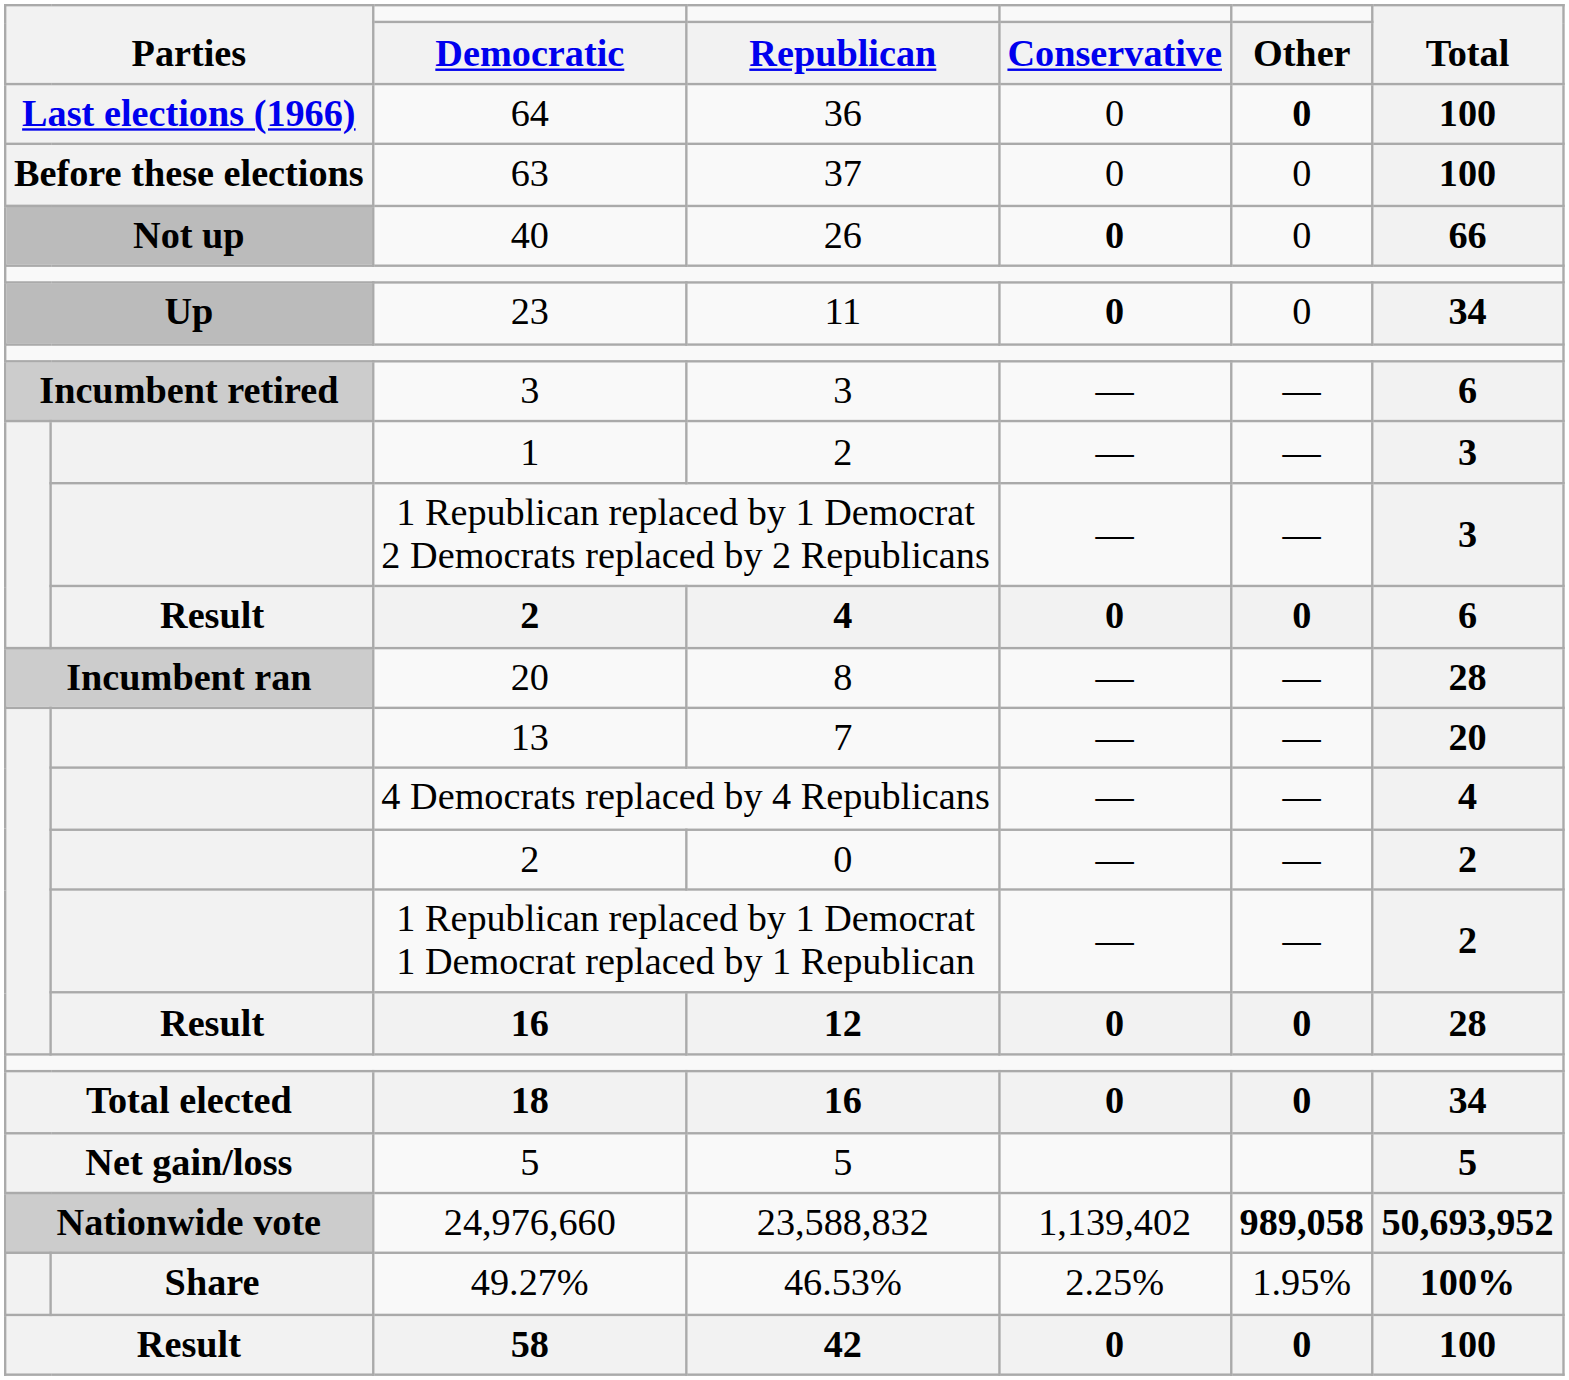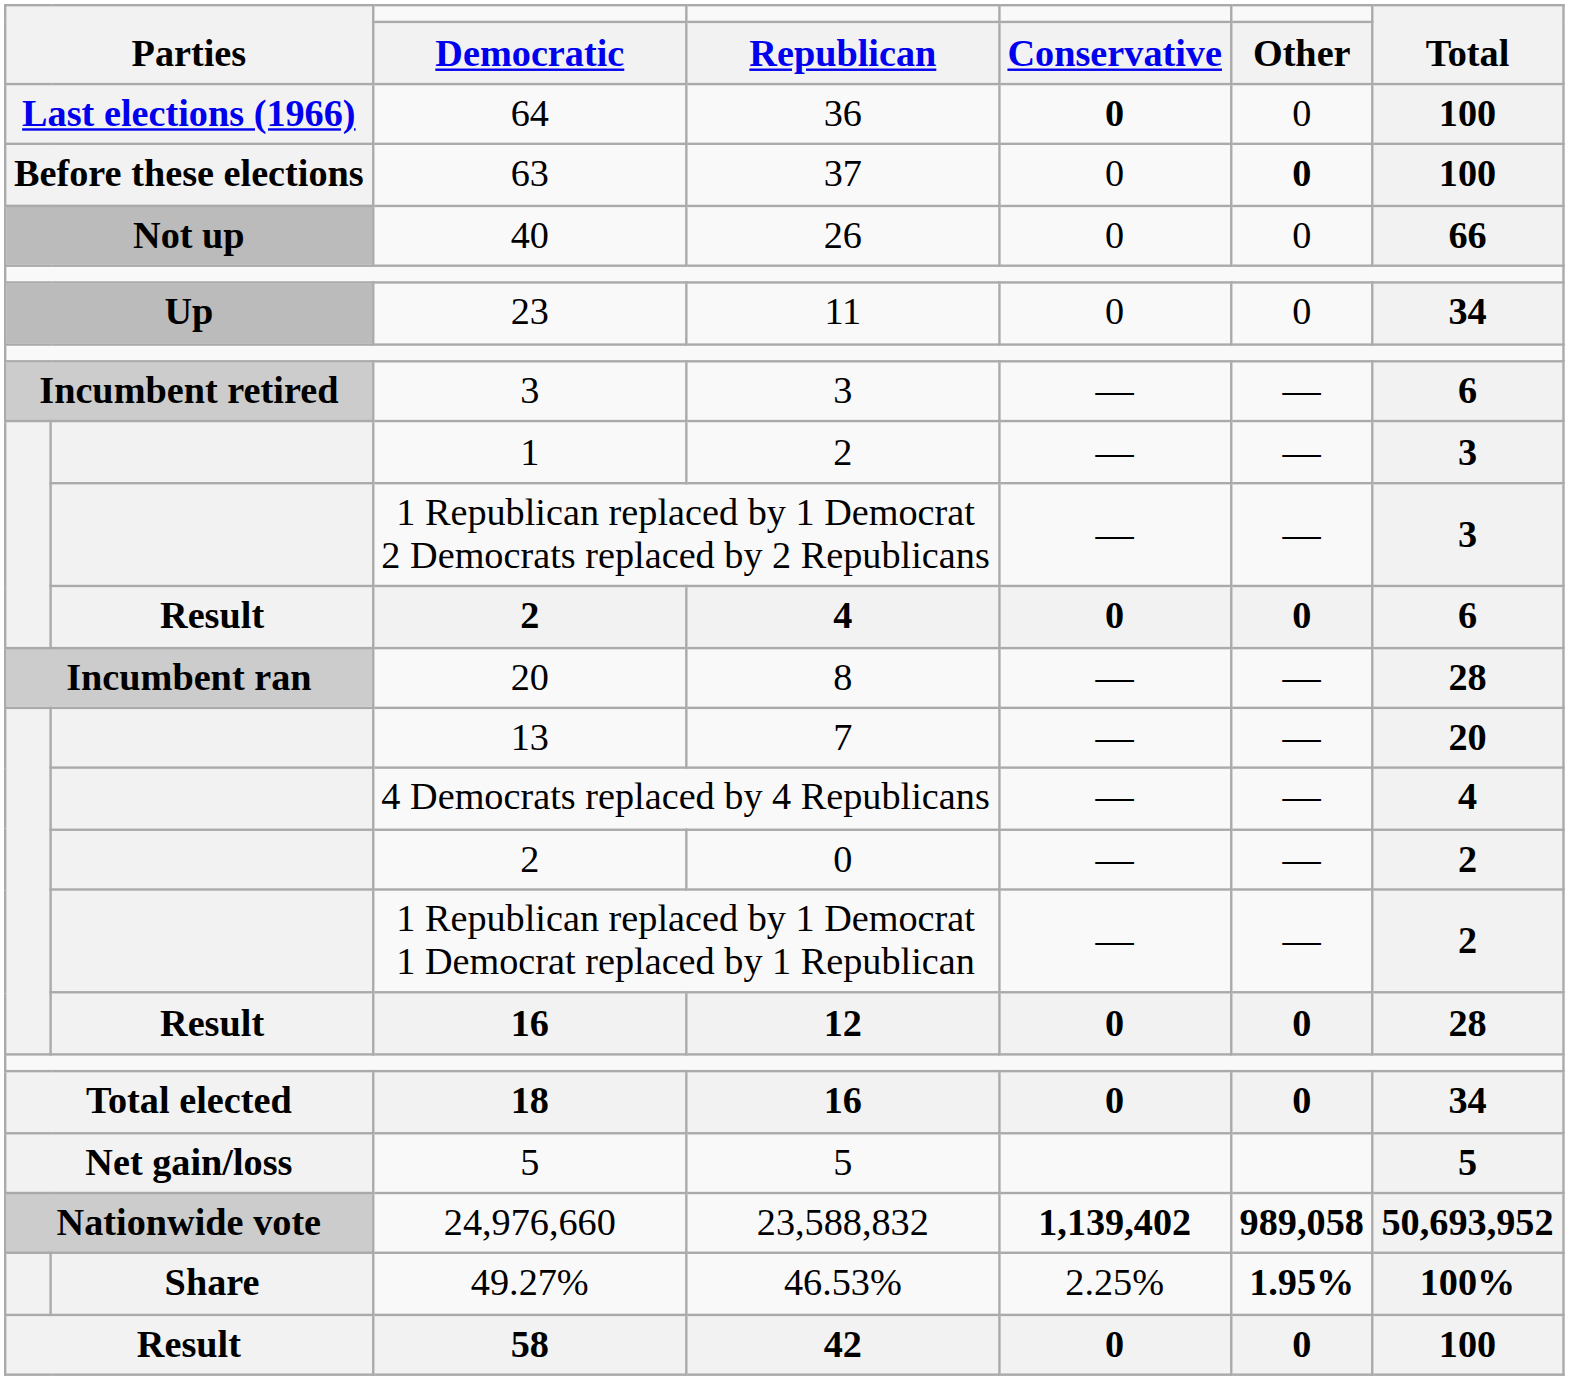(1115, 113) normal -> (1115, 113) bold
(1302, 113) bold -> (1302, 113) normal
(1302, 173) normal -> (1302, 173) bold
(1115, 234) bold -> (1115, 234) normal
(1115, 312) bold -> (1115, 312) normal
(1115, 1222) normal -> (1115, 1222) bold
(1302, 1283) normal -> (1302, 1283) bold
